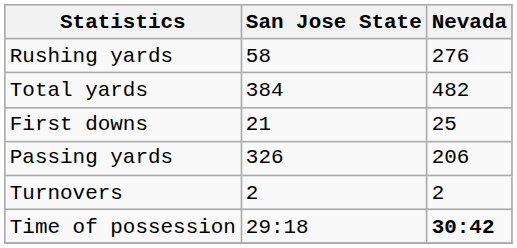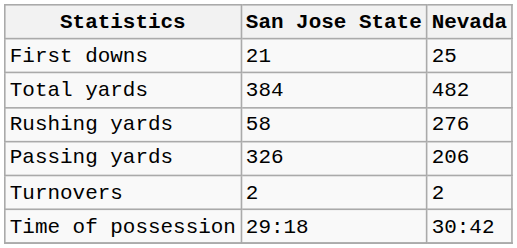rows swapped: (79, 124) <-> (91, 56)
(463, 227) bold -> (463, 227) normal
